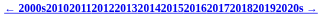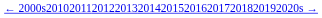(161, 8) bold -> (161, 8) normal
